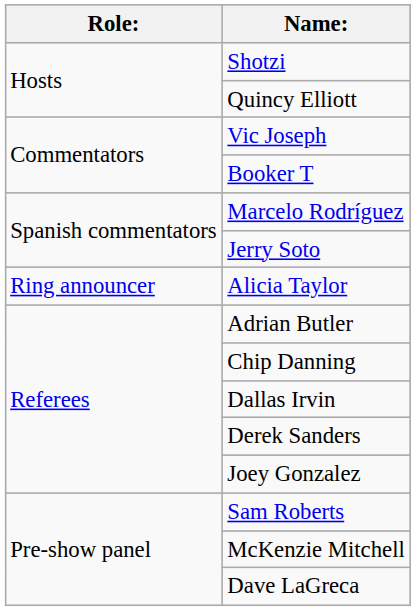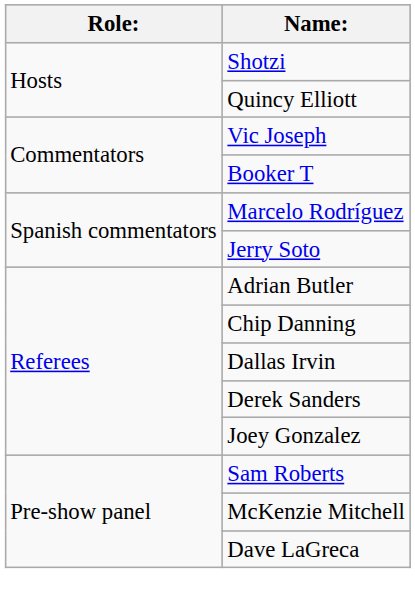- row: (287, 286)
